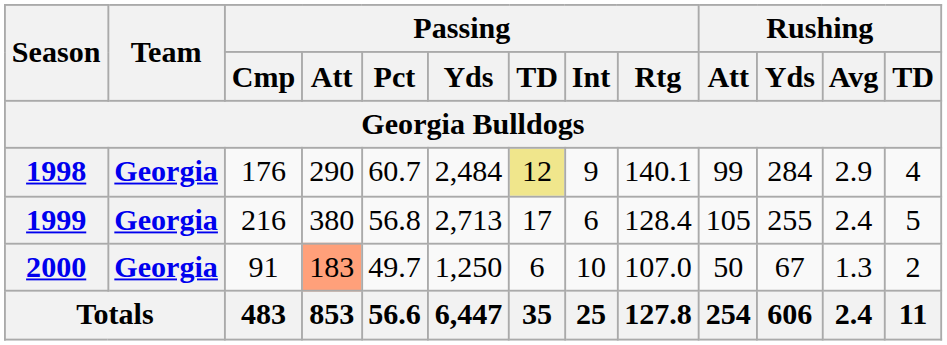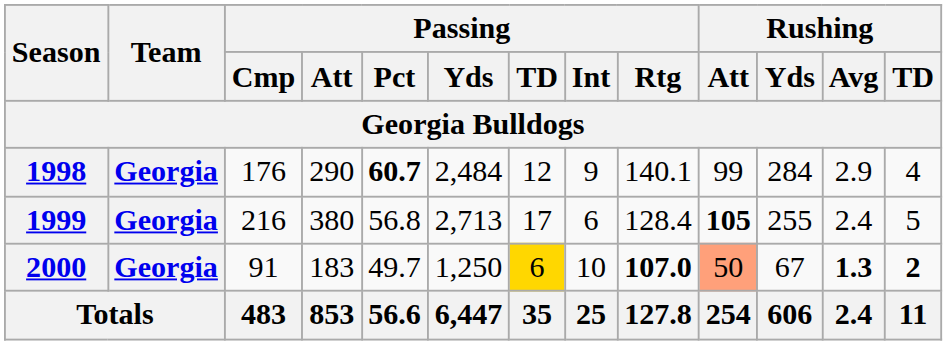(394, 171) normal -> (394, 171) bold
(537, 171) khaki background -> (537, 171) no background
(728, 219) normal -> (728, 219) bold
(332, 266) lightsalmon background -> (332, 266) no background
(537, 266) no background -> (537, 266) gold background
(658, 266) normal -> (658, 266) bold
(728, 266) no background -> (728, 266) lightsalmon background
(854, 266) normal -> (854, 266) bold
(913, 266) normal -> (913, 266) bold
